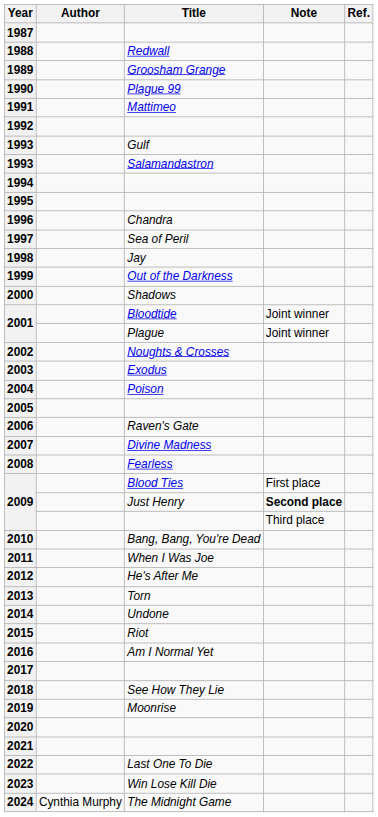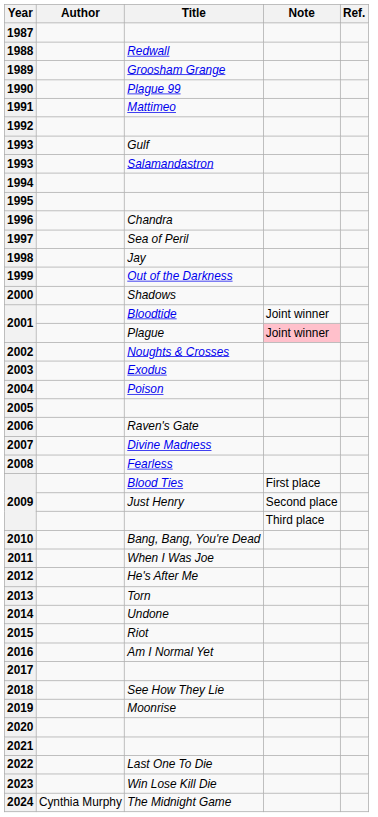(297, 333) no background -> (297, 333) pink background
(304, 502) bold -> (302, 502) normal
